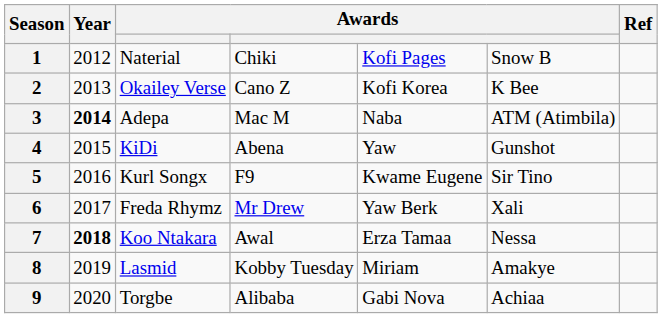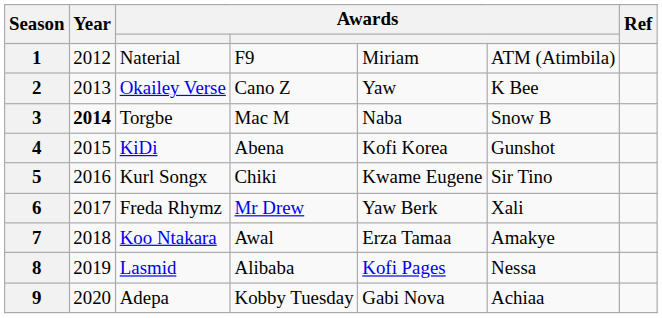(255, 58) Chiki -> (244, 58) F9
(404, 58) Kofi Pages -> (391, 58) Miriam
(521, 58) Snow B -> (553, 58) ATM (Atimbila)
(405, 88) Kofi Korea -> (379, 88) Yaw
(144, 118) Adepa -> (146, 118) Torgbe
(553, 118) ATM (Atimbila) -> (521, 118) Snow B
(379, 147) Yaw -> (405, 147) Kofi Korea
(244, 177) F9 -> (255, 177) Chiki
(92, 237) bold -> (92, 237) normal
(514, 237) Nessa -> (523, 237) Amakye
(294, 267) Kobby Tuesday -> (264, 267) Alibaba
(391, 267) Miriam -> (404, 267) Kofi Pages
(523, 267) Amakye -> (514, 267) Nessa
(146, 297) Torgbe -> (144, 297) Adepa
(264, 297) Alibaba -> (294, 297) Kobby Tuesday
